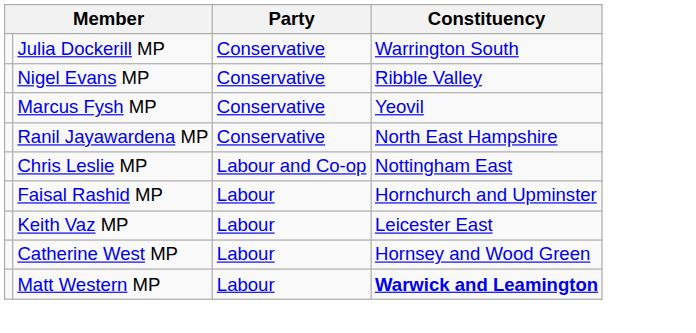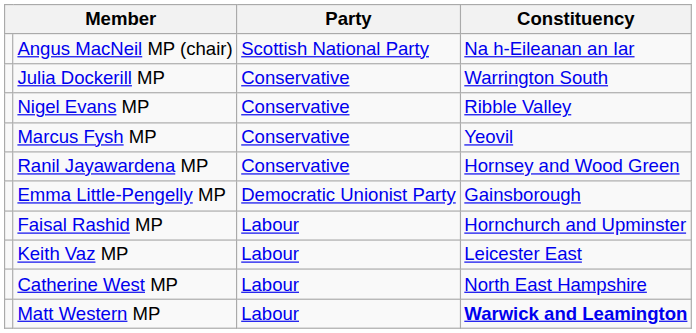+ row: (125, 48)
(466, 136) North East Hampshire -> (572, 166) Hornsey and Wood Green
- row: (82, 166)
+ row: (122, 195)
(483, 254) Hornsey and Wood Green -> (556, 284) North East Hampshire
